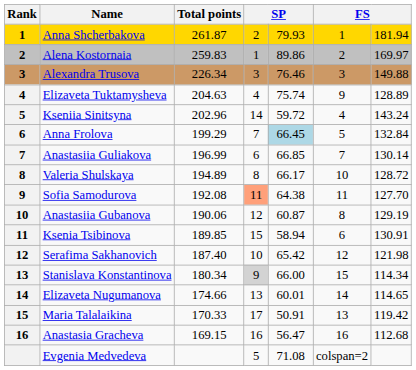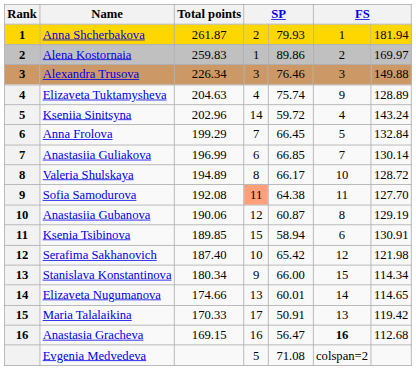(291, 134) lightblue background -> (291, 134) no background
(256, 275) lightgrey background -> (256, 275) no background
(342, 335) normal -> (342, 335) bold
